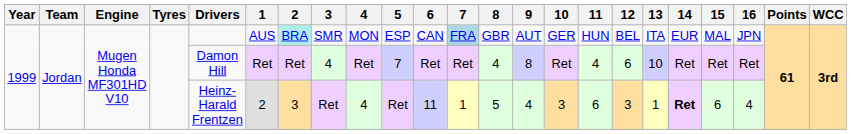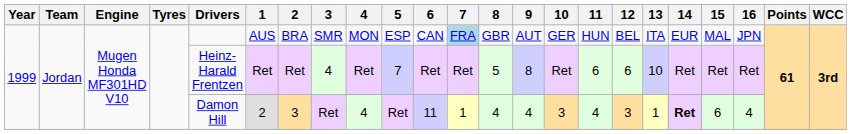(295, 35) paleturquoise background -> (295, 35) no background
(217, 63) Damon Hill -> (217, 70) Heinz-Harald Frentzen
(496, 63) 4 -> (496, 70) 5
(596, 63) 4 -> (596, 70) 6
(217, 105) Heinz-Harald Frentzen -> (217, 112) Damon Hill
(496, 105) 5 -> (496, 112) 4
(596, 105) 6 -> (596, 112) 4
